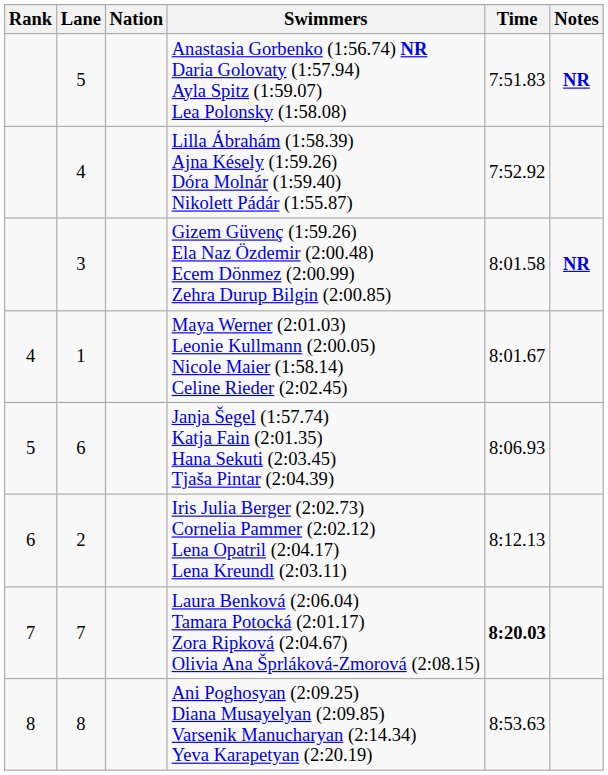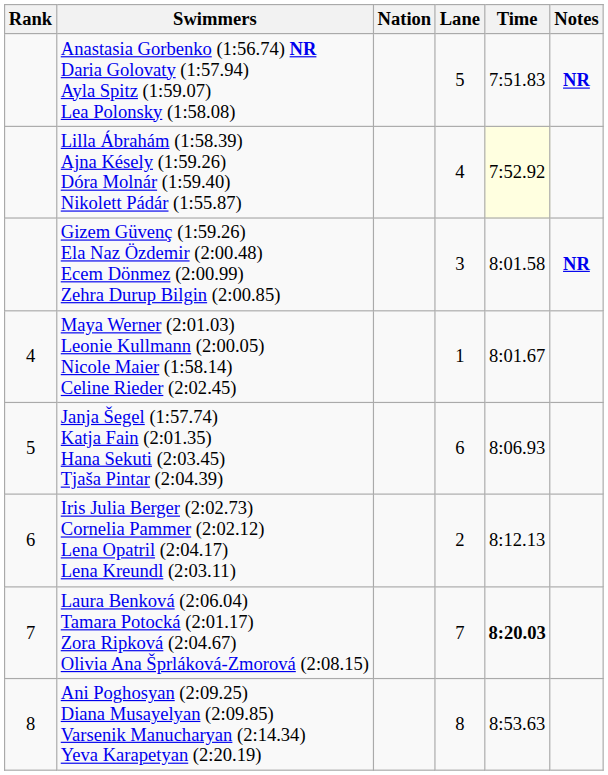columns swapped: (81, 19) <-> (326, 19)
(517, 172) no background -> (517, 172) lightyellow background
